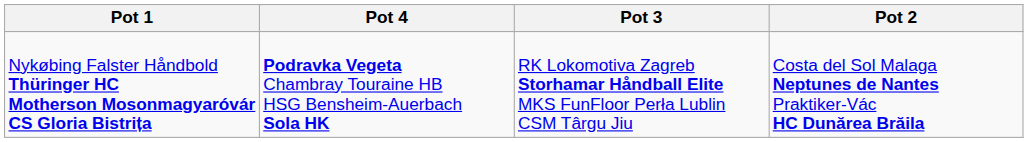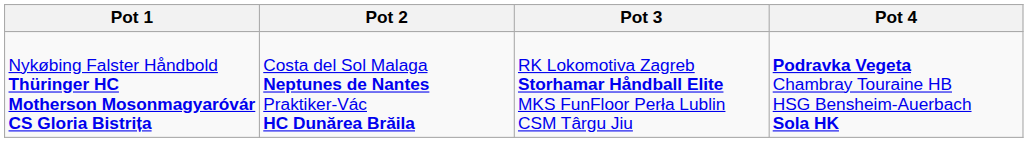columns swapped: (896, 18) <-> (387, 18)
